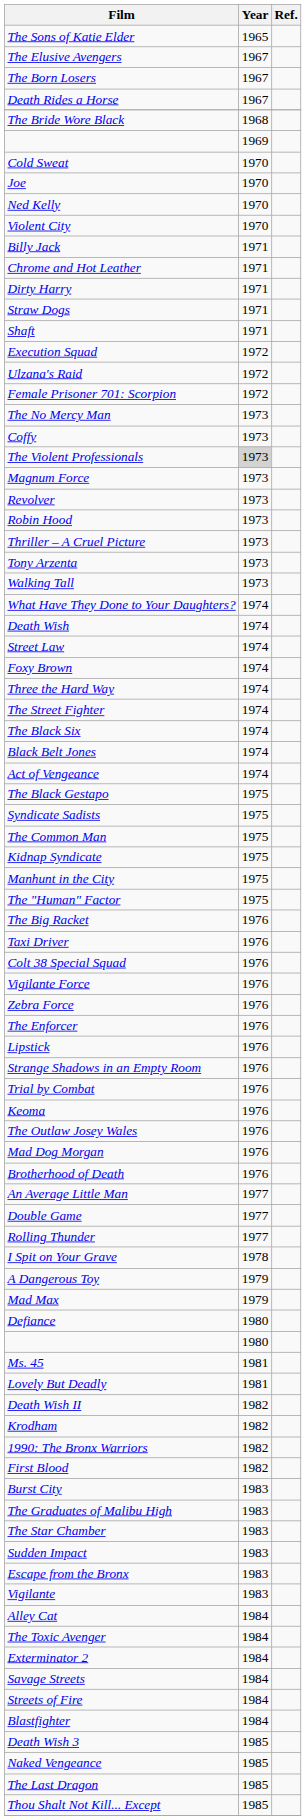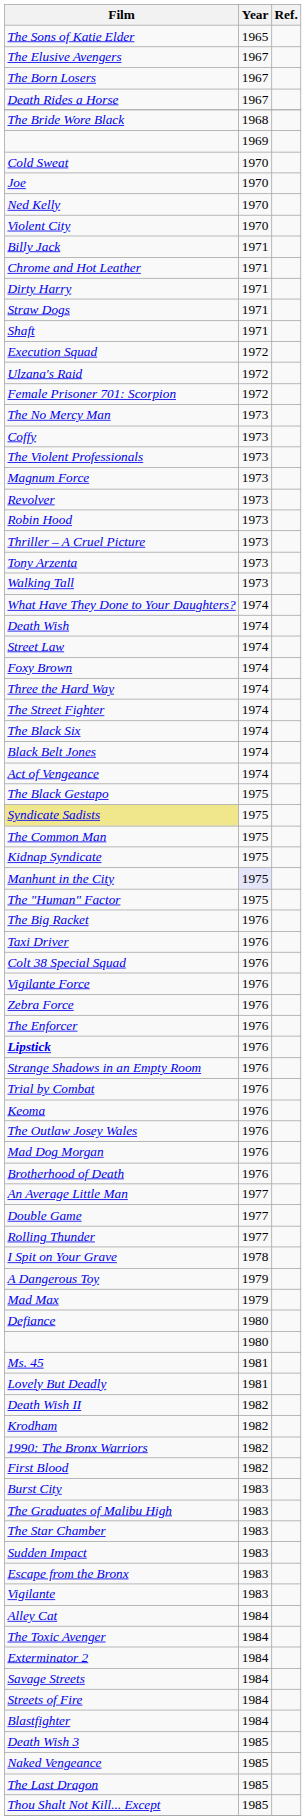(255, 457) lightgrey background -> (255, 457) no background
(54, 815) no background -> (54, 815) khaki background
(255, 878) no background -> (255, 878) lavender background
(29, 1047) normal -> (29, 1047) bold
